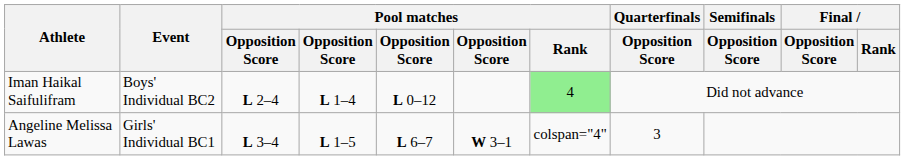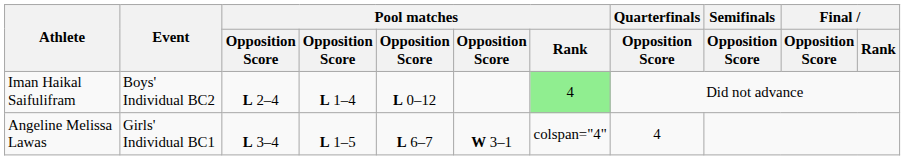(657, 134) 3 -> (657, 134) 4
